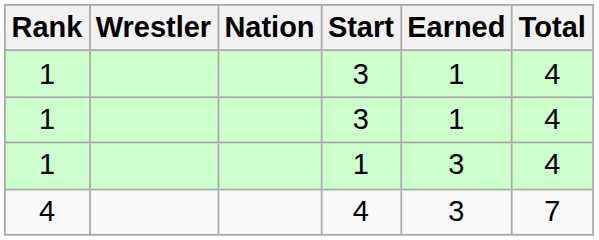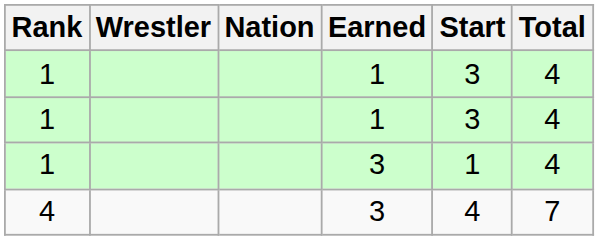columns swapped: (361, 27) <-> (456, 27)
